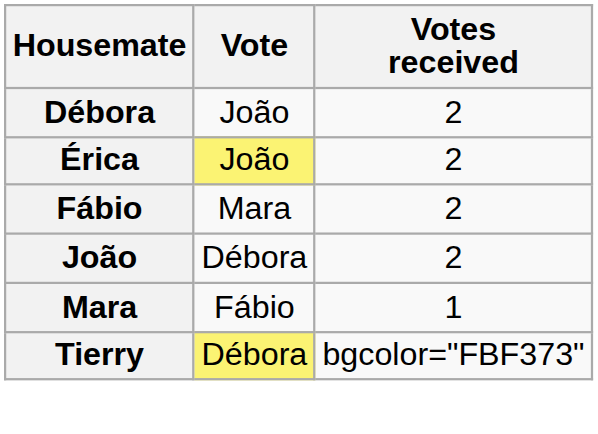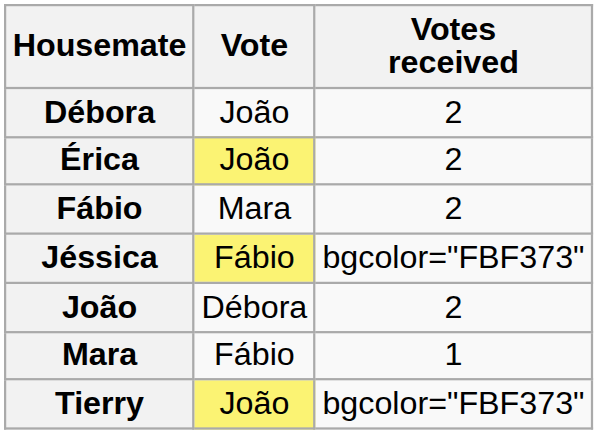+ row: (100, 257)
(254, 355) Débora -> (254, 403) João
